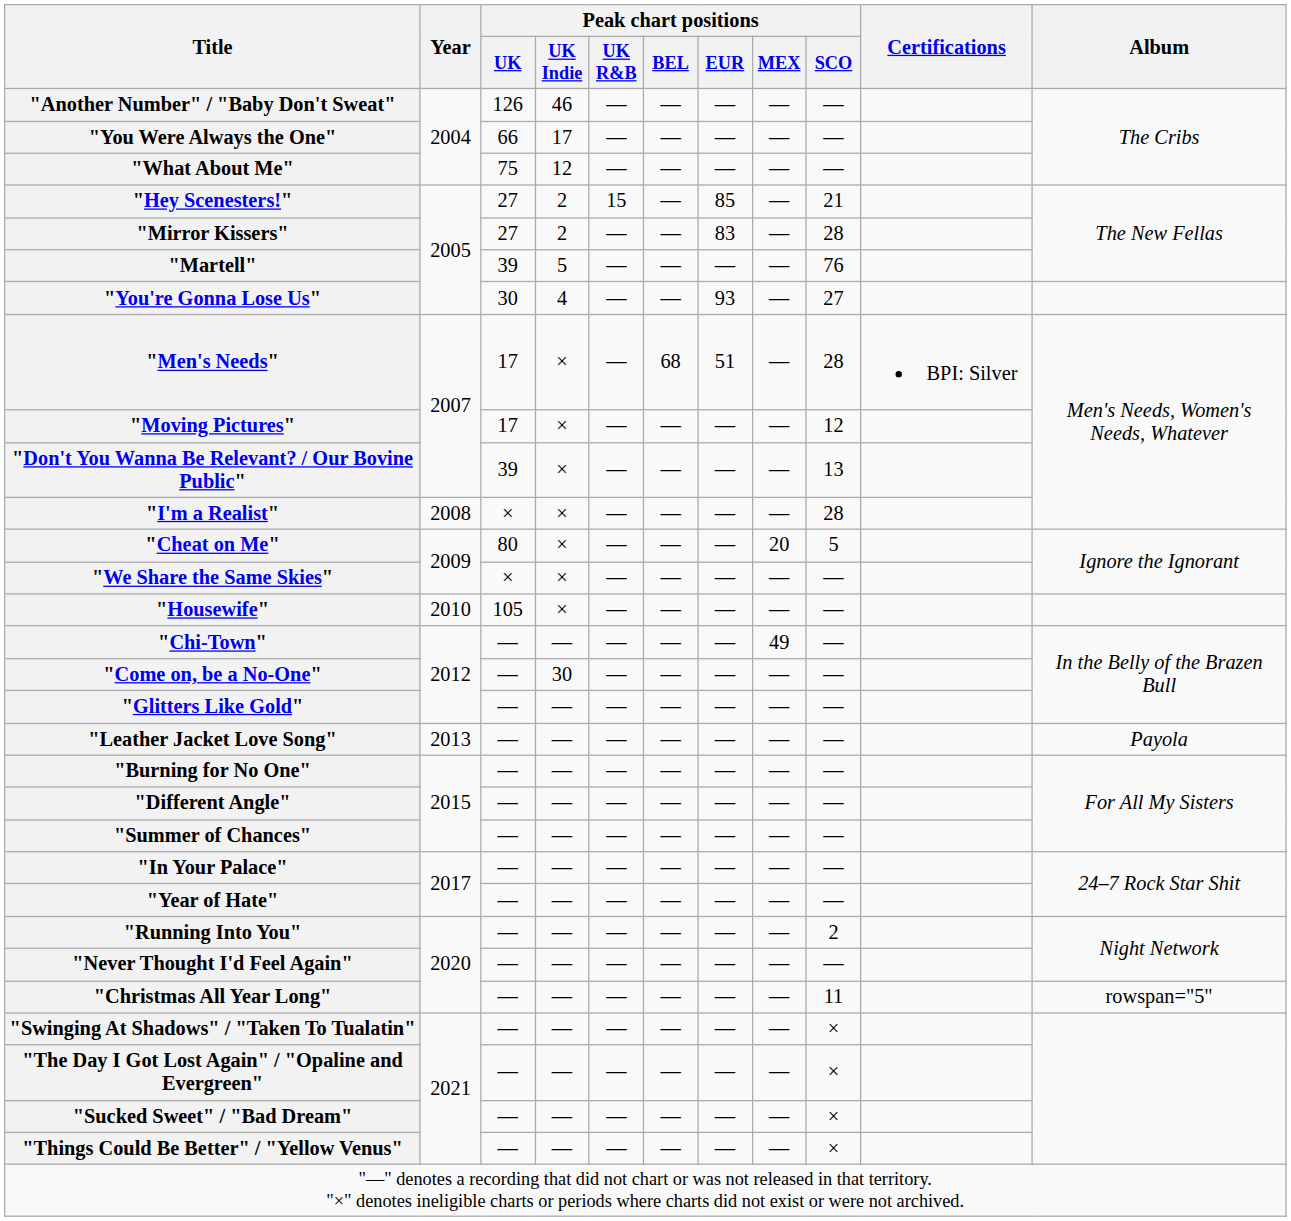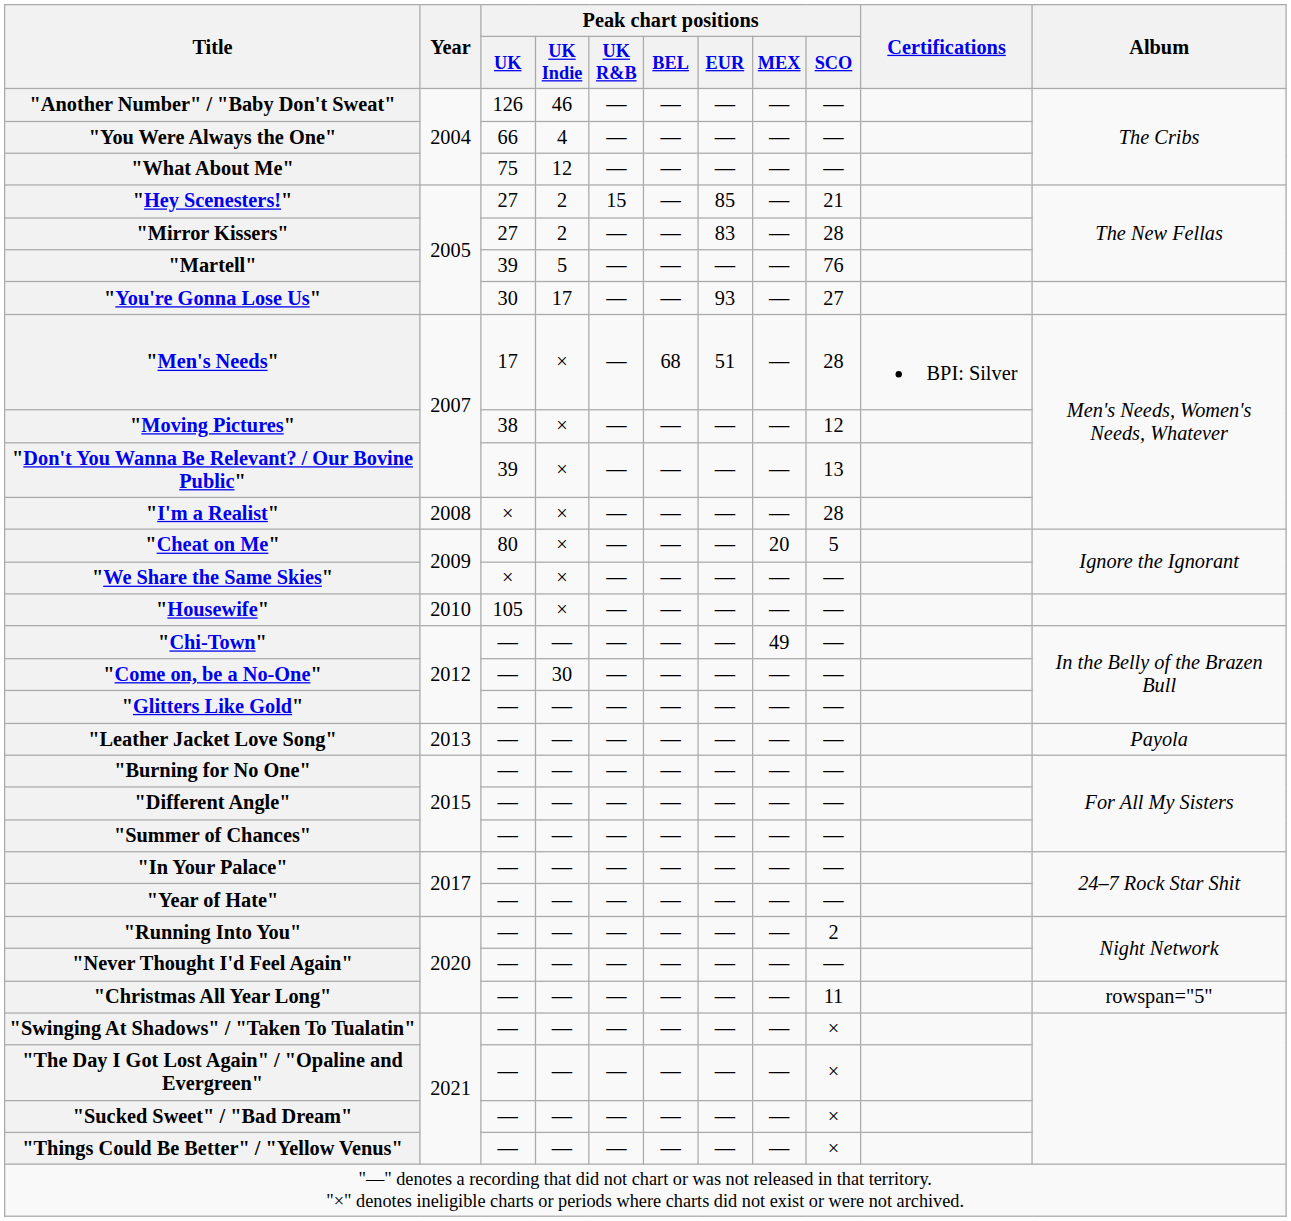(562, 136) 17 -> (562, 136) 4
(562, 297) 4 -> (562, 297) 17
(508, 425) 17 -> (508, 425) 38
